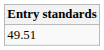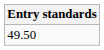(22, 34) 49.51 -> (22, 34) 49.50
